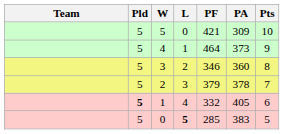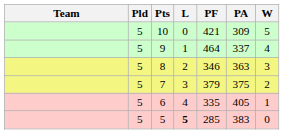columns swapped: (163, 13) <-> (267, 13)
(241, 48) 373 -> (241, 48) 337
(241, 66) 360 -> (241, 66) 363
(241, 84) 378 -> (241, 84) 375
(140, 102) bold -> (140, 102) normal
(211, 102) 332 -> (211, 102) 335
